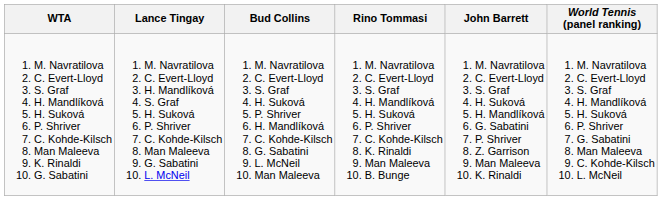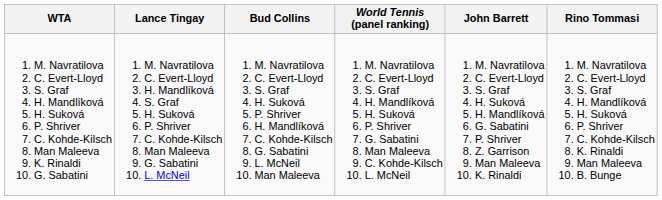columns swapped: (390, 19) <-> (602, 19)
